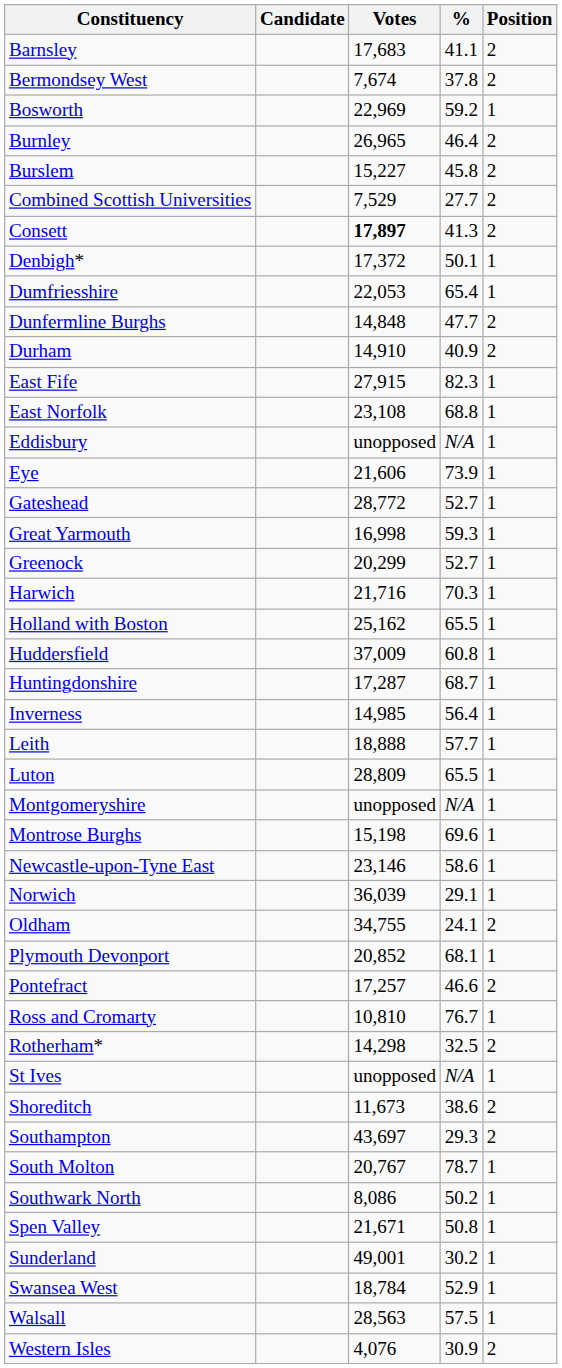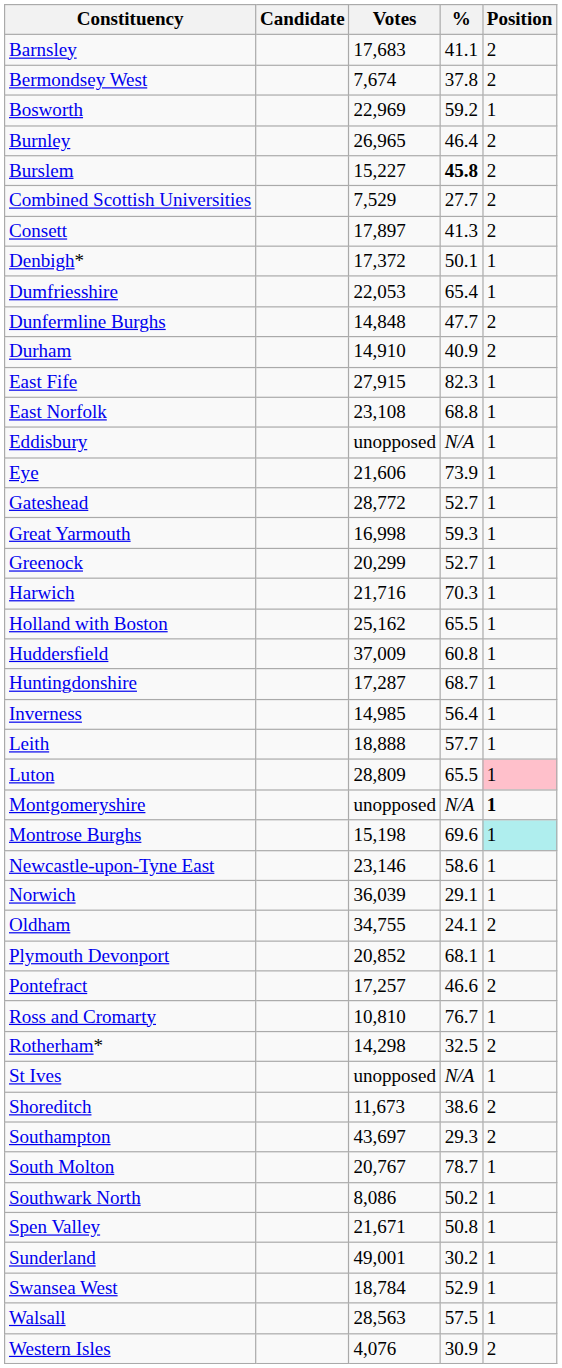(461, 170) normal -> (461, 170) bold
(380, 230) bold -> (380, 230) normal
(492, 774) no background -> (492, 774) pink background
(492, 804) normal -> (492, 804) bold
(492, 834) no background -> (492, 834) paleturquoise background
